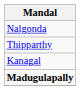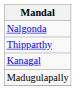(40, 77) bold -> (38, 77) normal
